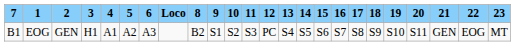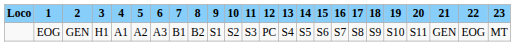columns swapped: (173, 13) <-> (14, 13)
